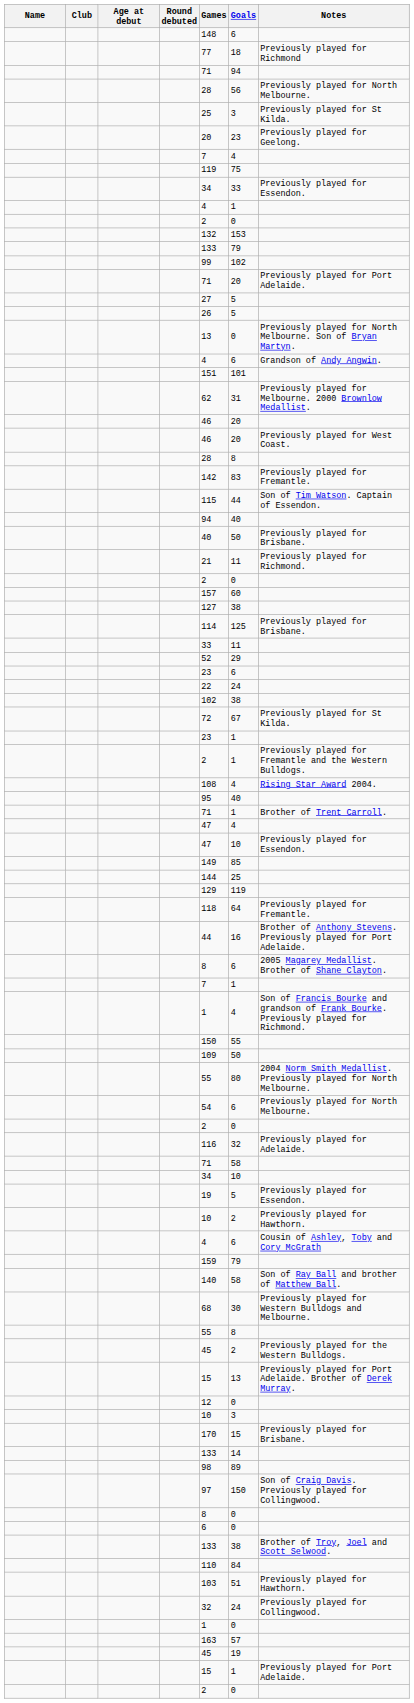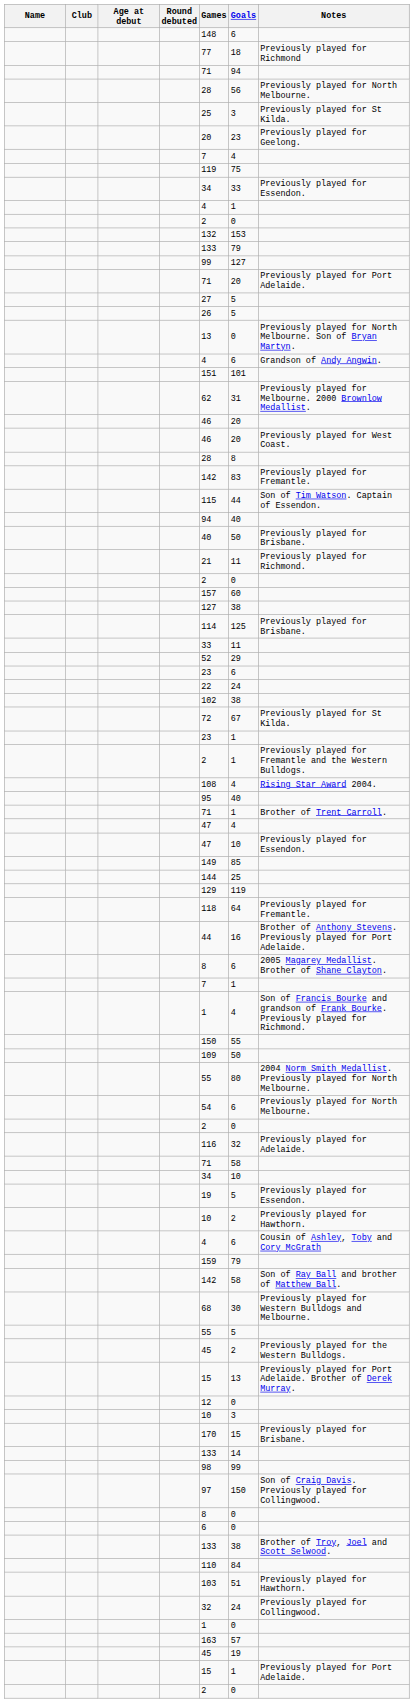(238, 263) 102 -> (238, 263) 127
(209, 1280) 140 -> (209, 1280) 142
(233, 1332) 8 -> (233, 1332) 5
(236, 1467) 89 -> (236, 1467) 99
